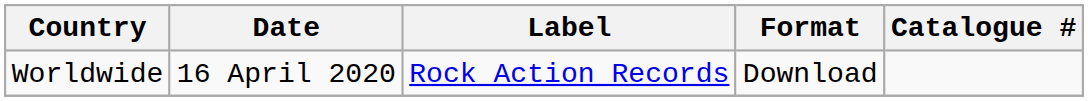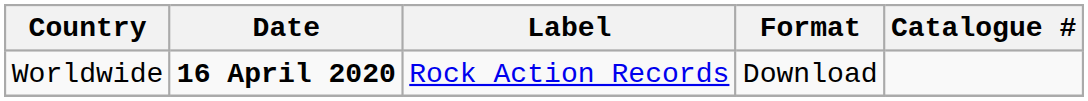(286, 74) normal -> (286, 74) bold
